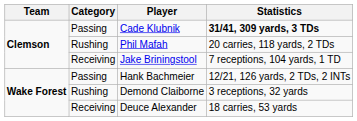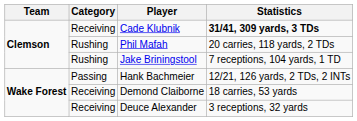(89, 28) Passing -> (93, 28) Receiving
(93, 60) Receiving -> (90, 60) Rushing
(90, 92) Rushing -> (93, 92) Receiving
(258, 92) 3 receptions, 32 yards -> (253, 92) 18 carries, 53 yards
(253, 108) 18 carries, 53 yards -> (258, 108) 3 receptions, 32 yards
